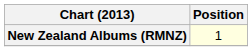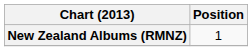(218, 35) lightyellow background -> (218, 35) no background
